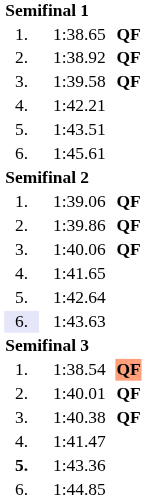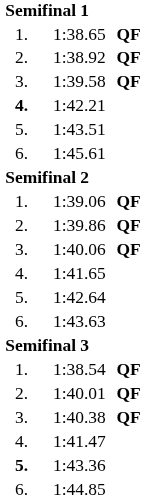(22, 105) normal -> (22, 105) bold
(22, 321) lavender background -> (22, 321) no background
(129, 369) lightsalmon background -> (129, 369) no background
